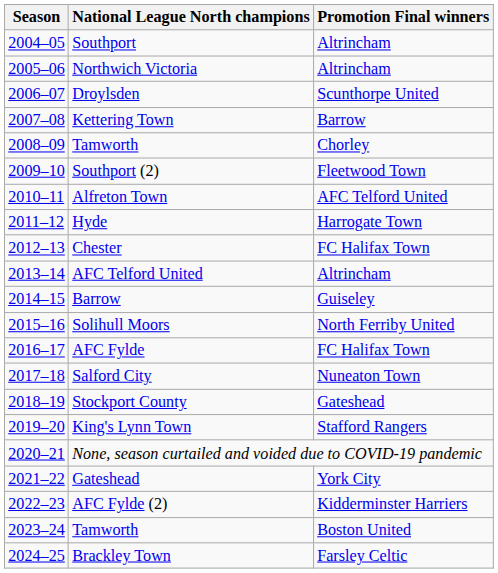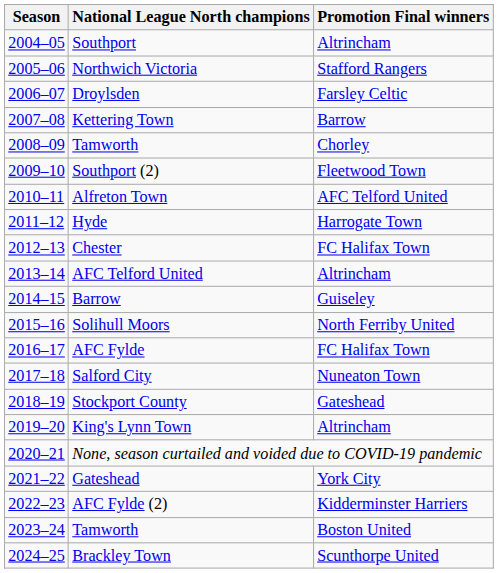(354, 68) Altrincham -> (372, 68) Stafford Rangers
(378, 94) Scunthorpe United -> (362, 94) Farsley Celtic
(372, 427) Stafford Rangers -> (354, 427) Altrincham
(362, 555) Farsley Celtic -> (378, 555) Scunthorpe United
